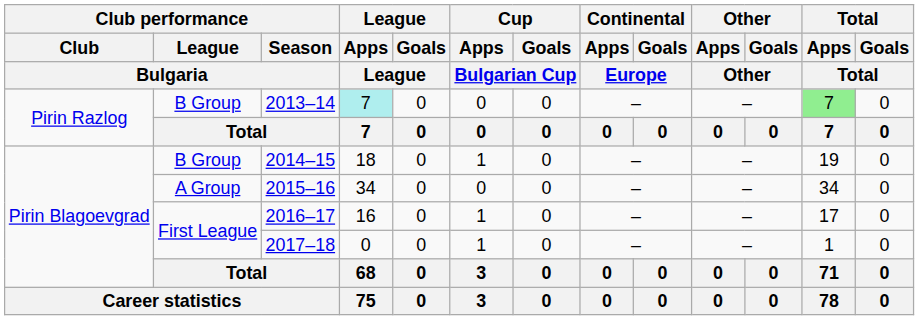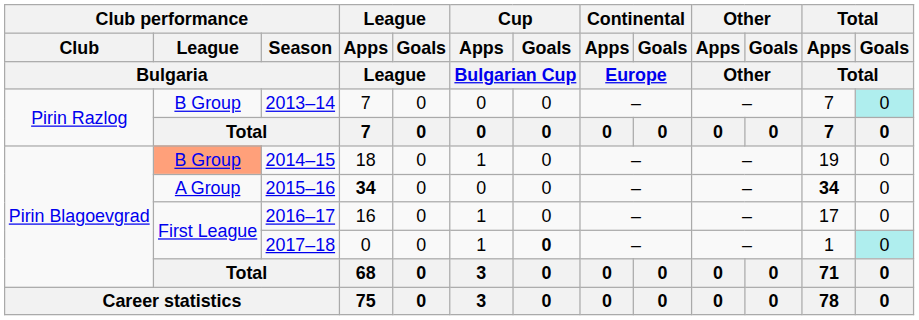(366, 104) paleturquoise background -> (366, 104) no background
(829, 104) lightgreen background -> (829, 104) no background
(884, 104) no background -> (884, 104) paleturquoise background
(208, 160) no background -> (208, 160) lightsalmon background
(366, 188) normal -> (366, 188) bold
(829, 188) normal -> (829, 188) bold
(546, 245) normal -> (546, 245) bold
(884, 245) no background -> (884, 245) paleturquoise background
